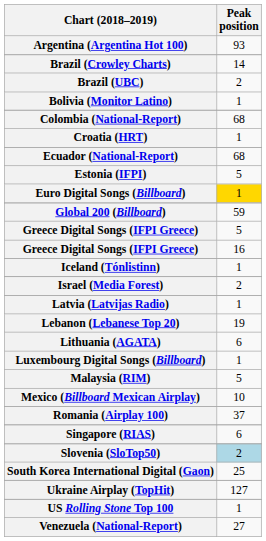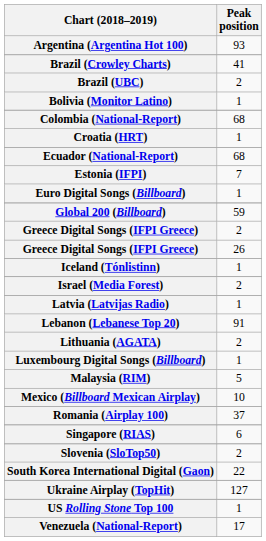(239, 63) 14 -> (239, 63) 41
(239, 175) 5 -> (239, 175) 7
(239, 193) gold background -> (239, 193) no background
(239, 230) 5 -> (239, 230) 2
(239, 249) 16 -> (239, 249) 26
(239, 323) 19 -> (239, 323) 91
(239, 341) 6 -> (239, 341) 2
(239, 452) lightblue background -> (239, 452) no background
(239, 471) 25 -> (239, 471) 22
(239, 527) 27 -> (239, 527) 17
